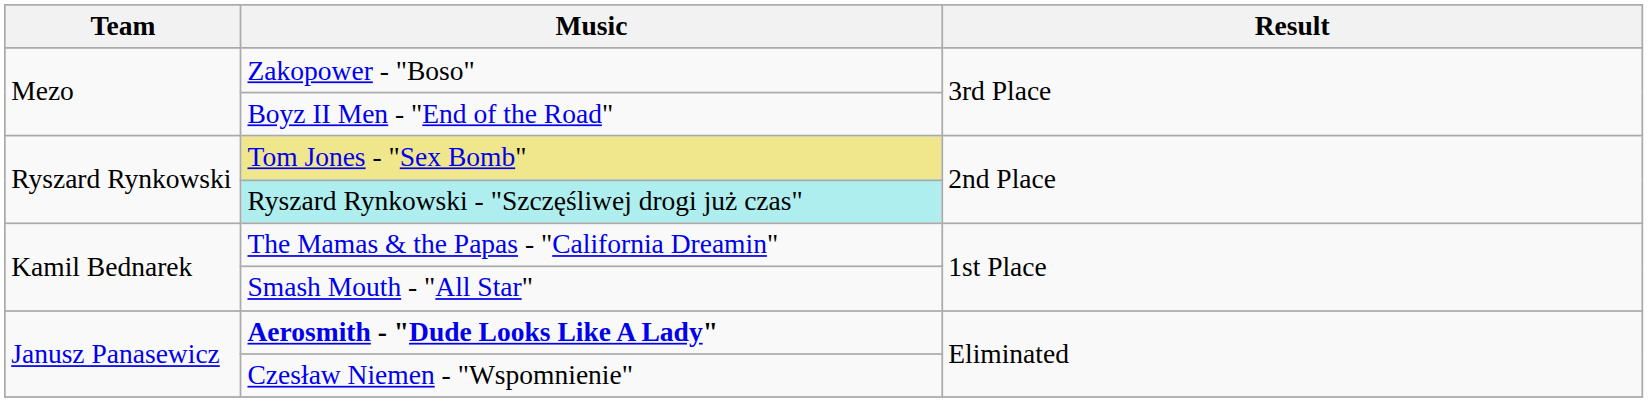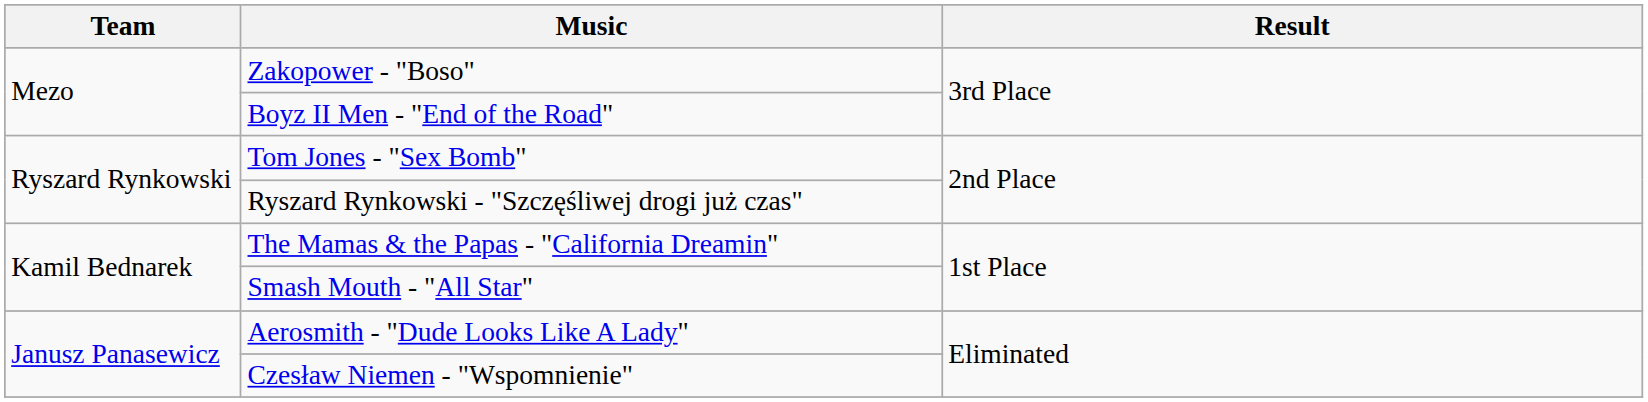(387, 157) khaki background -> (387, 157) no background
(525, 200) paleturquoise background -> (525, 200) no background
(483, 331) bold -> (468, 331) normal
